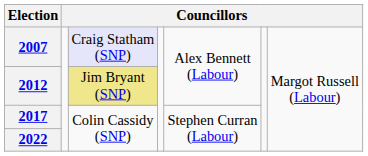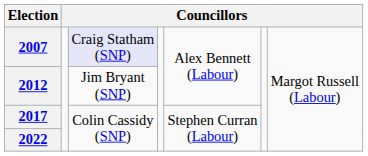(113, 85) khaki background -> (113, 85) no background
